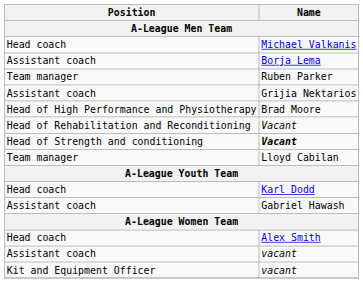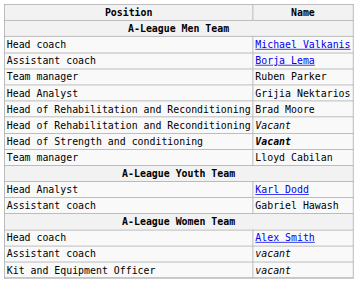(51, 93) Assistant coach -> (42, 93) Head Analyst
(132, 109) Head of High Performance and Physiotherapy -> (129, 109) Head of Rehabilitation and Reconditioning
(36, 190) Head coach -> (42, 190) Head Analyst
